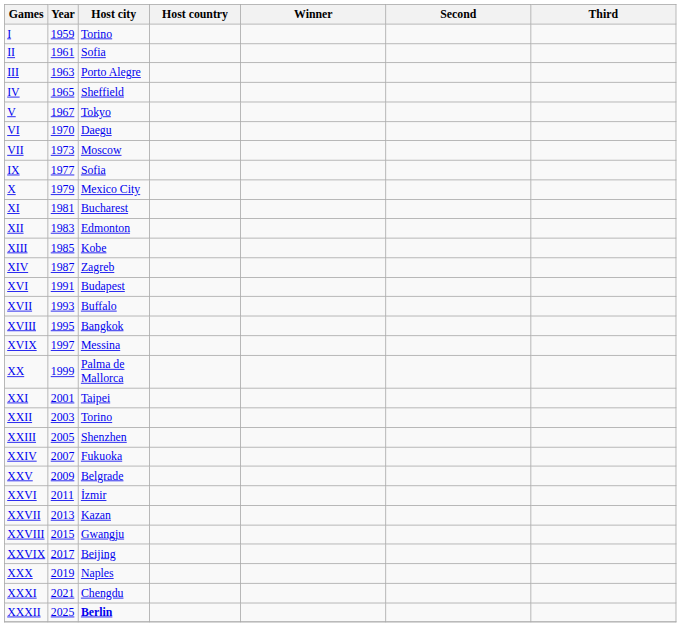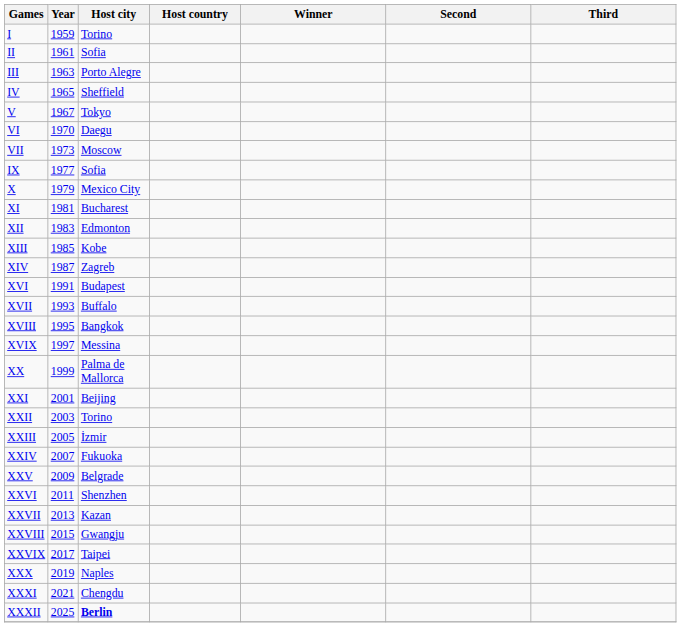(96, 398) Taipei -> (98, 398) Beijing
(104, 437) Shenzhen -> (94, 437) İzmir
(94, 495) İzmir -> (104, 495) Shenzhen
(98, 554) Beijing -> (96, 554) Taipei
